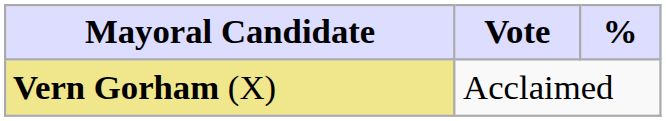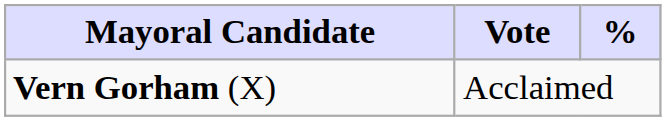(145, 87) khaki background -> (145, 87) no background
